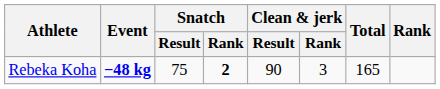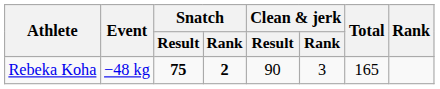(127, 70) bold -> (127, 70) normal
(179, 70) normal -> (178, 70) bold
